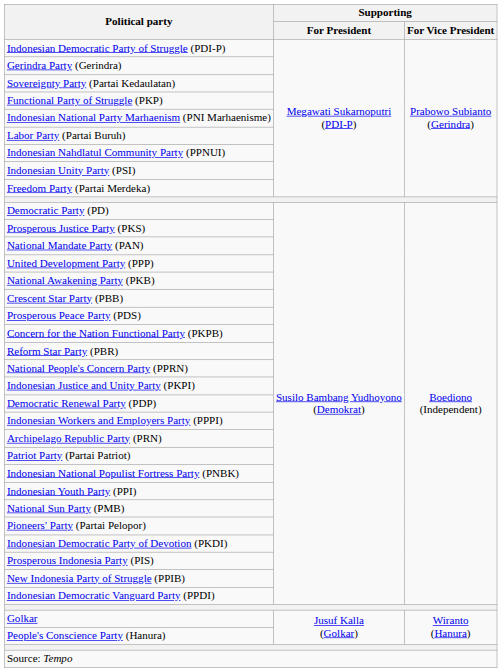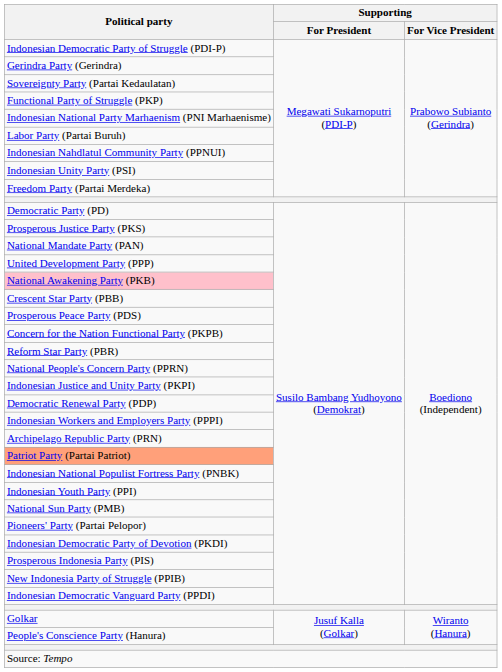(81, 280) no background -> (81, 280) pink background
(69, 456) no background -> (69, 456) lightsalmon background
